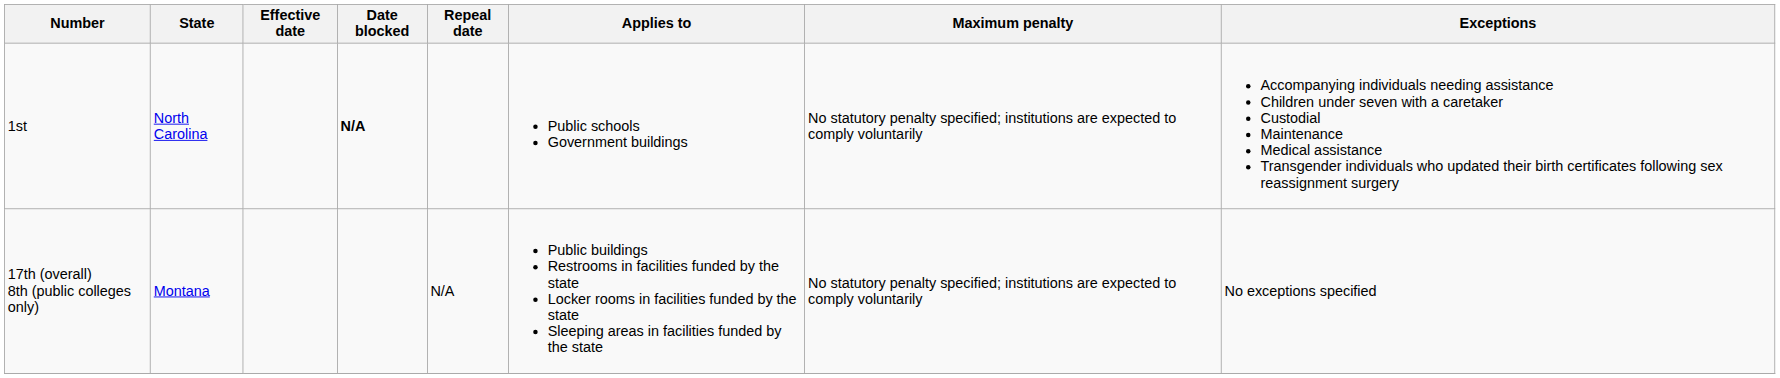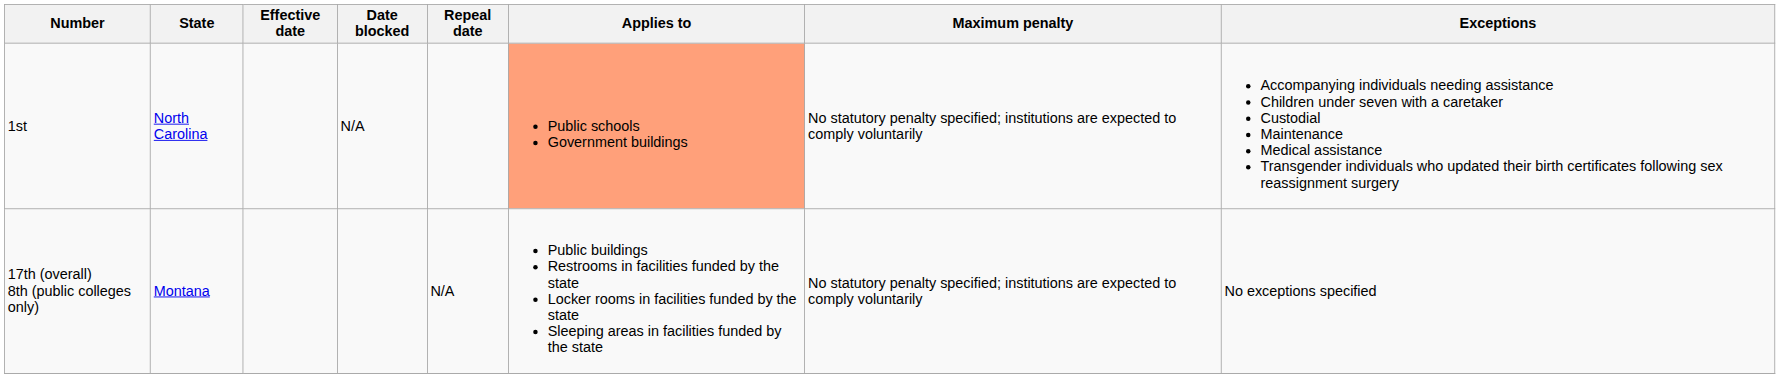(353, 126) bold -> (353, 126) normal
(657, 134) no background -> (657, 134) lightsalmon background
